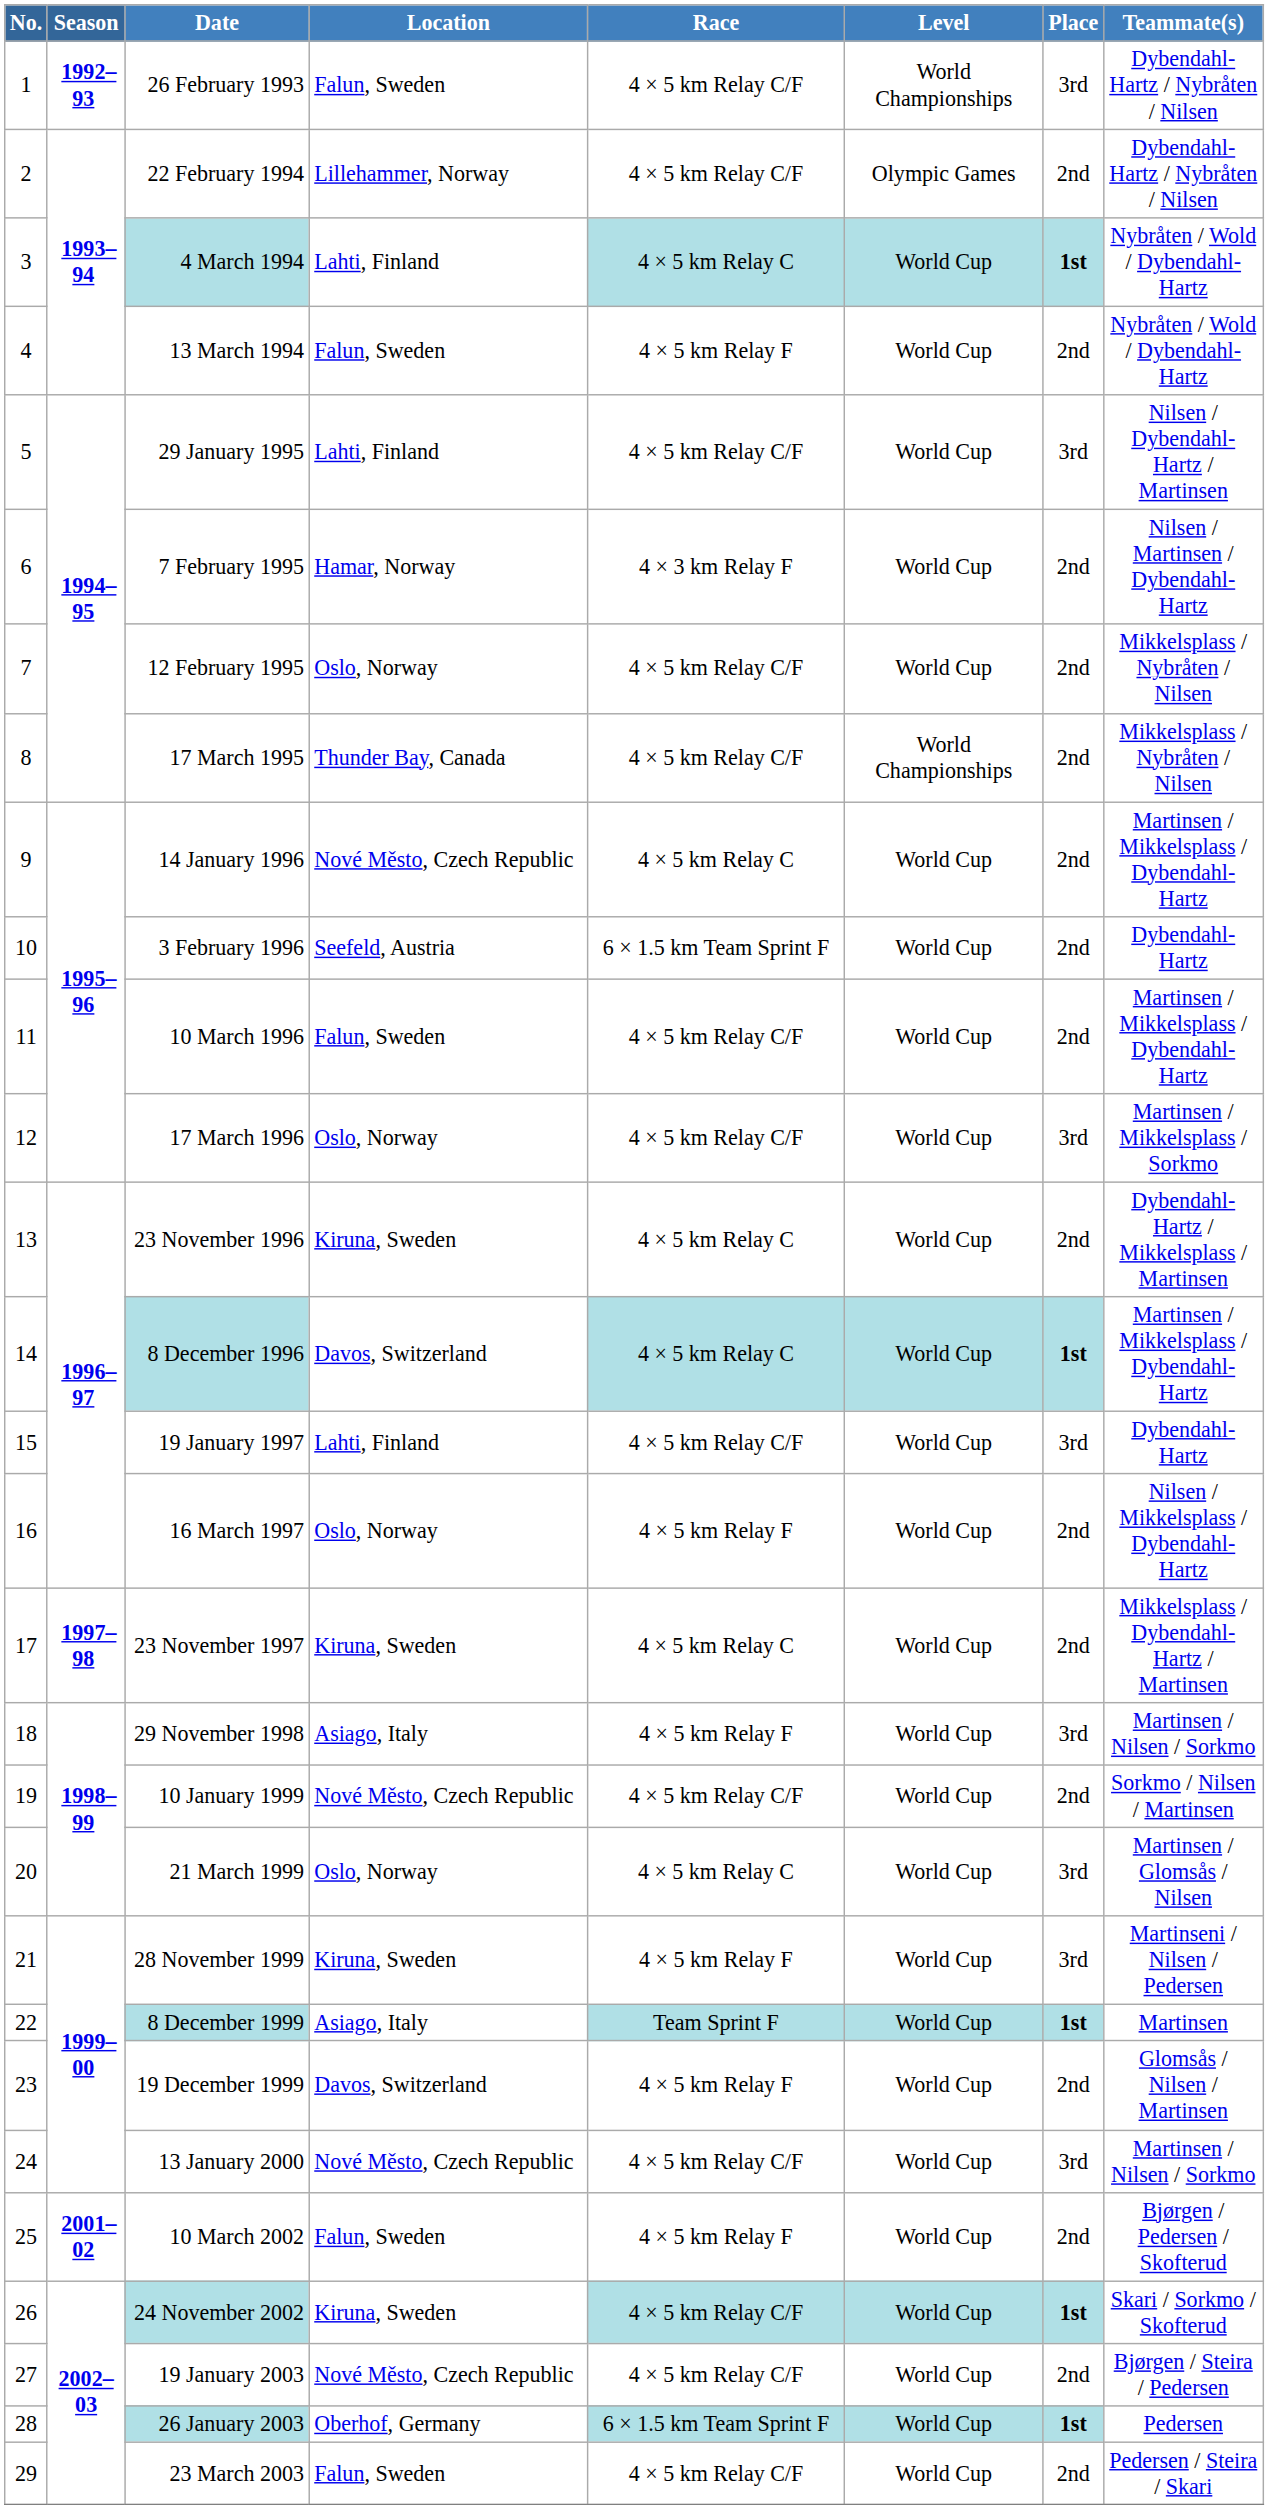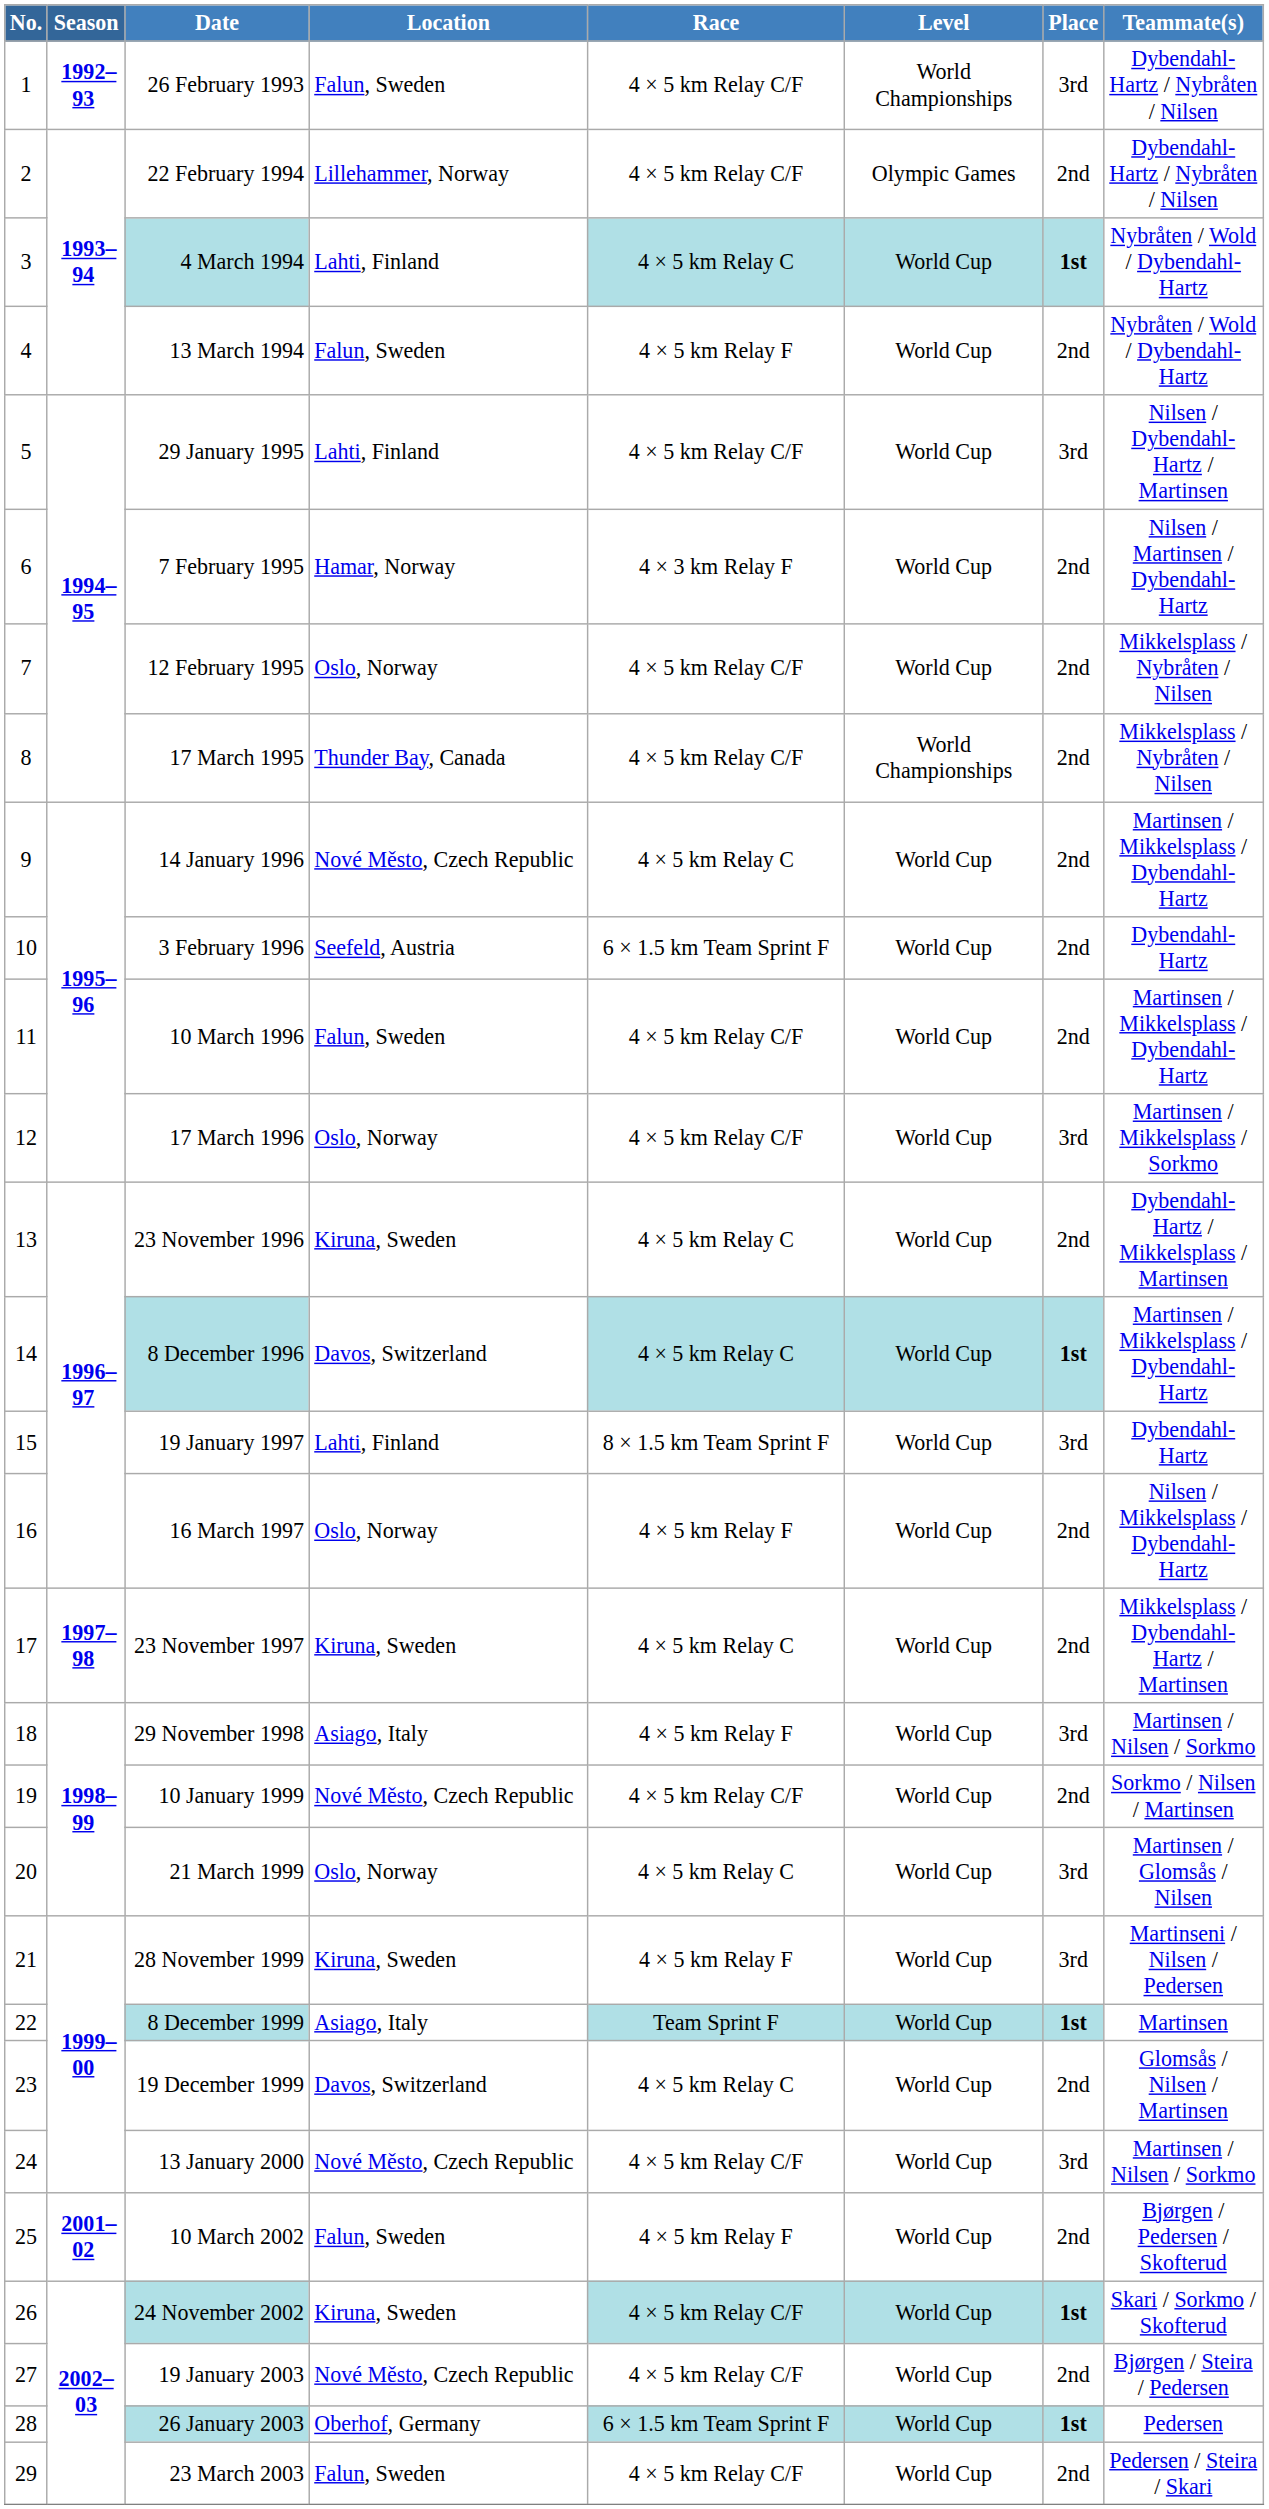(716, 1442) 4 × 5 km Relay C/F -> (716, 1442) 8 × 1.5 km Team Sprint F
(716, 2085) 4 × 5 km Relay F -> (716, 2085) 4 × 5 km Relay C
